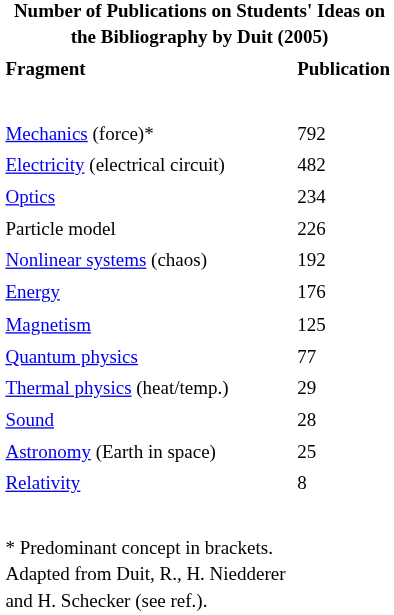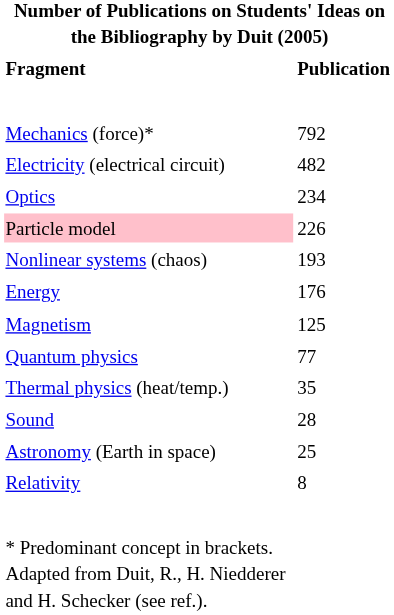(61, 228) no background -> (61, 228) pink background
(311, 260) 192 -> (311, 260) 193
(307, 388) 29 -> (307, 388) 35
